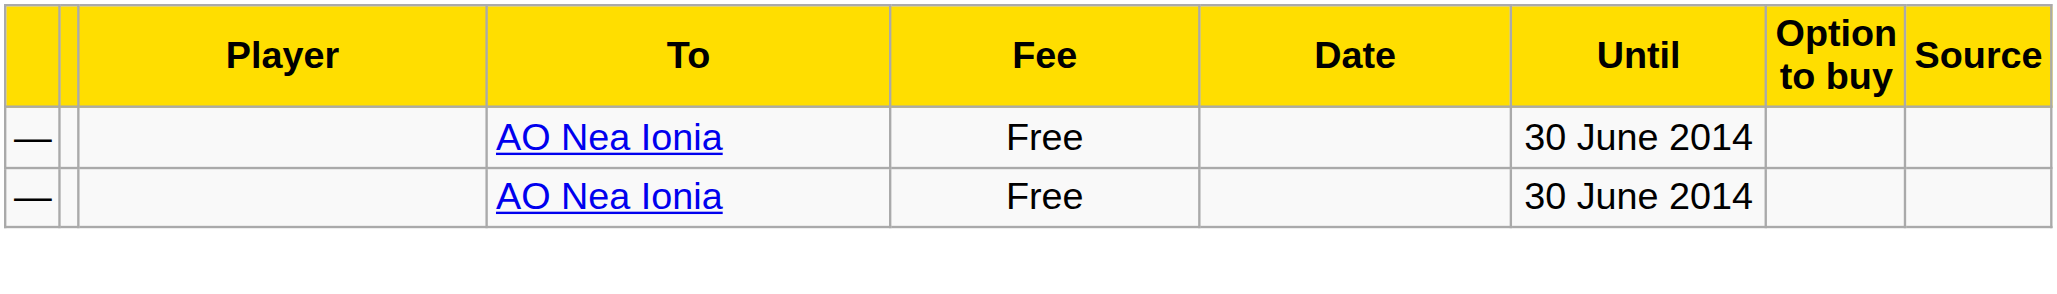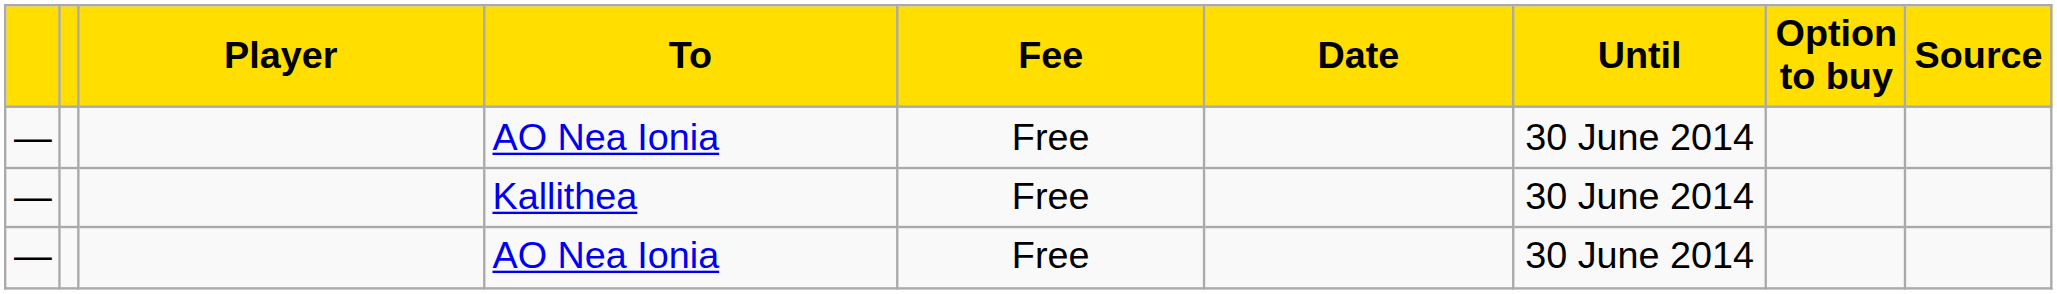+ row: (33, 196)
